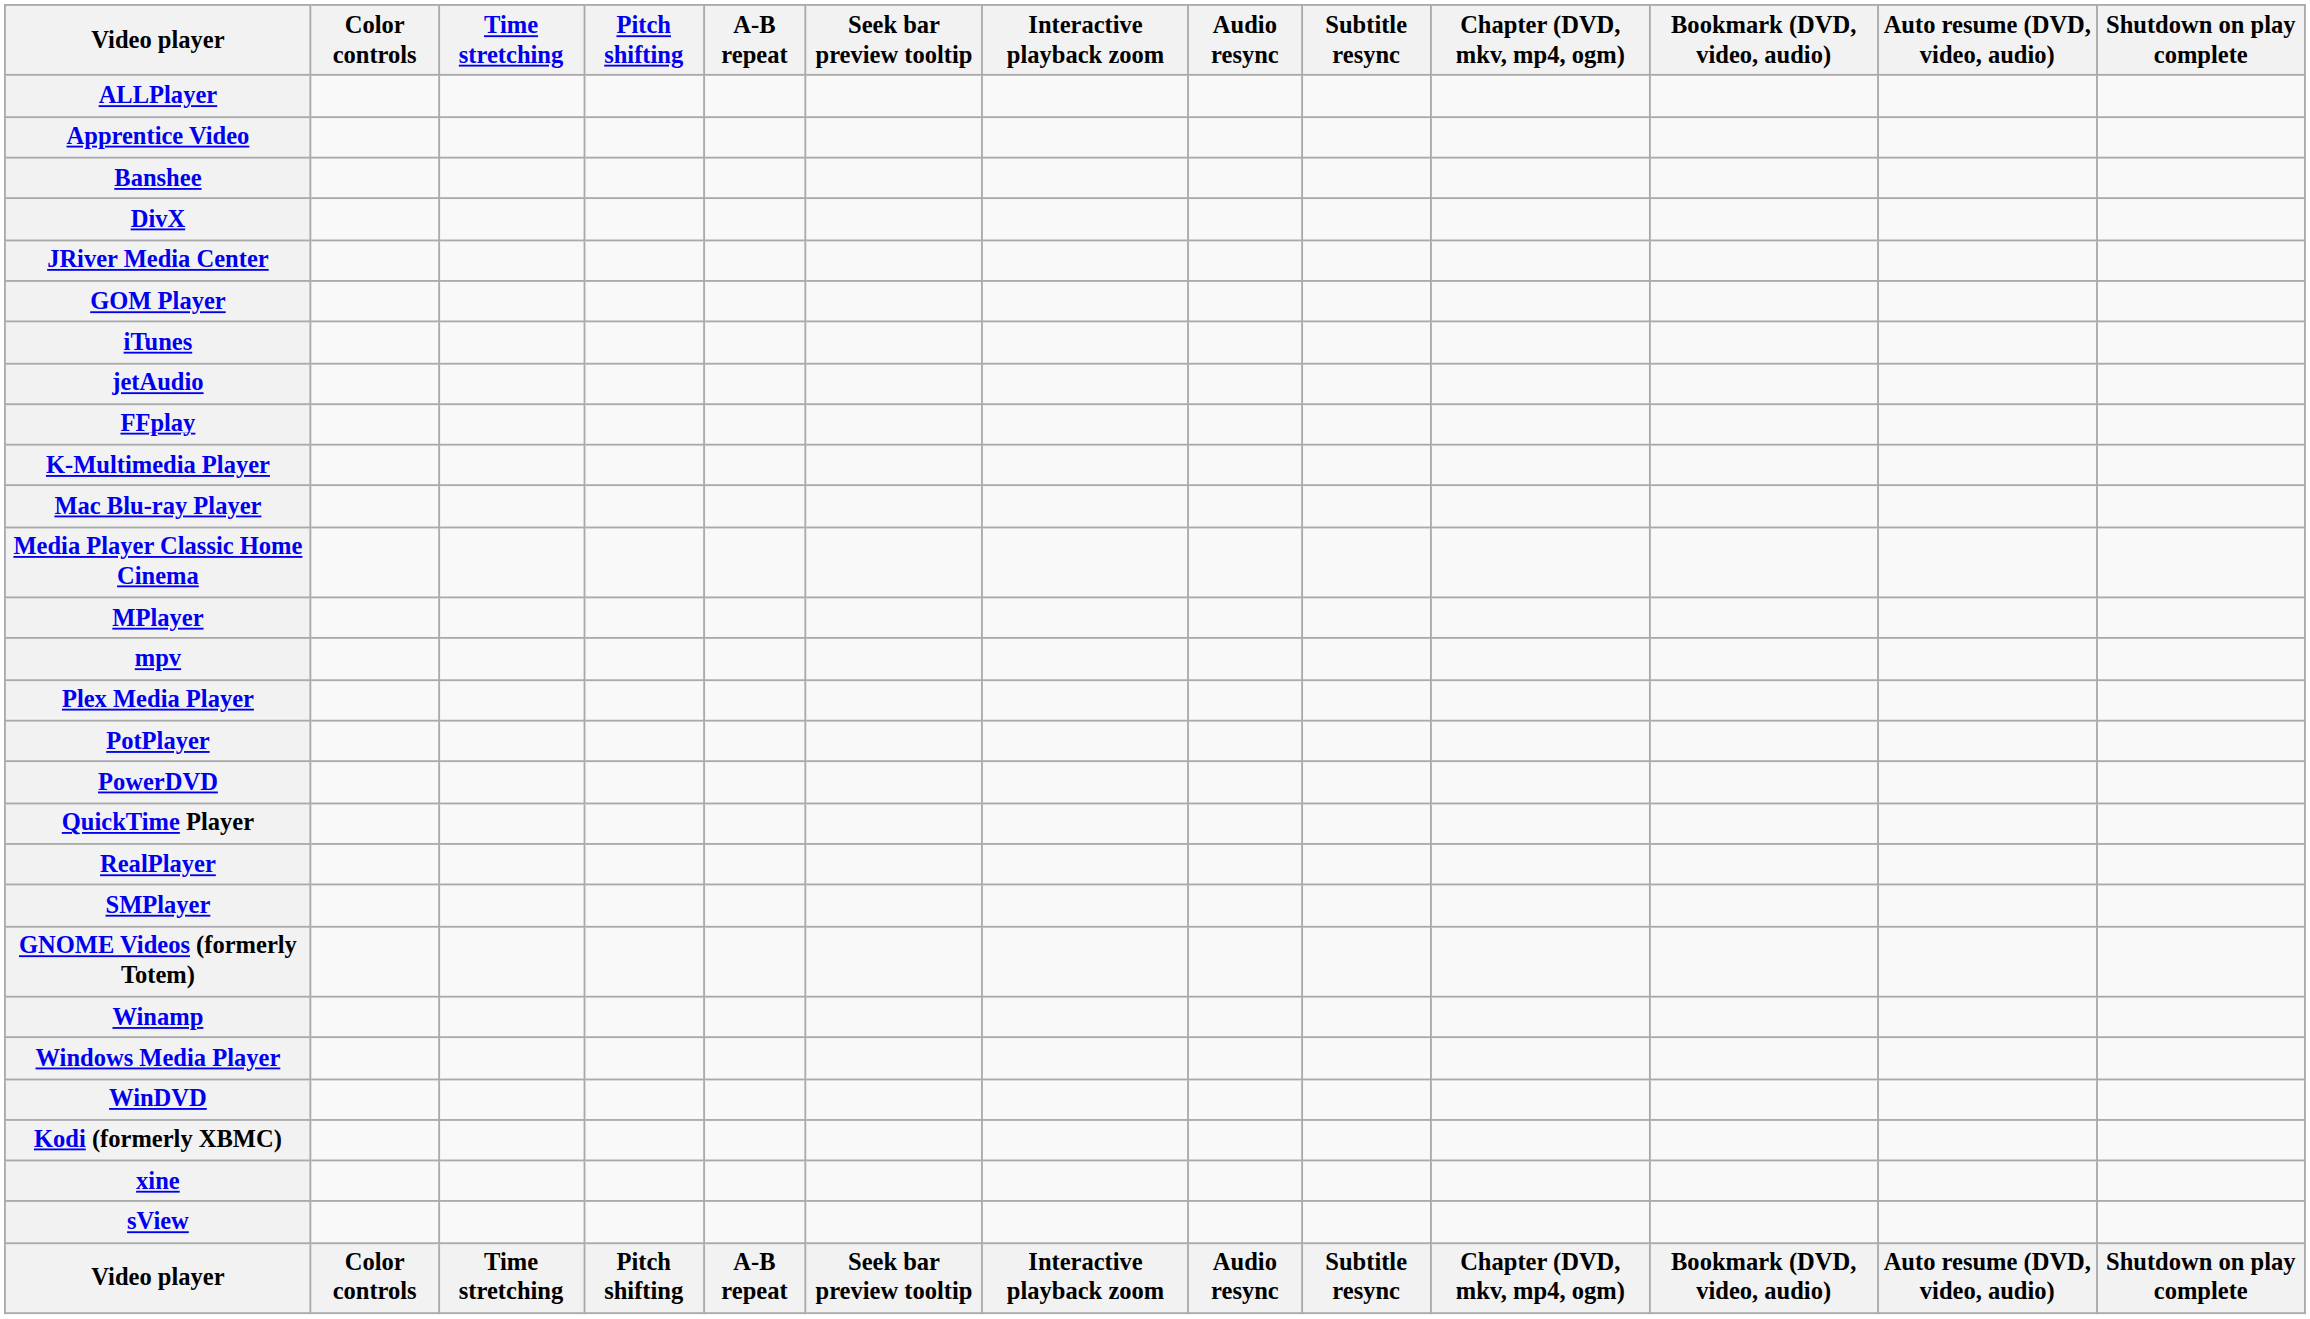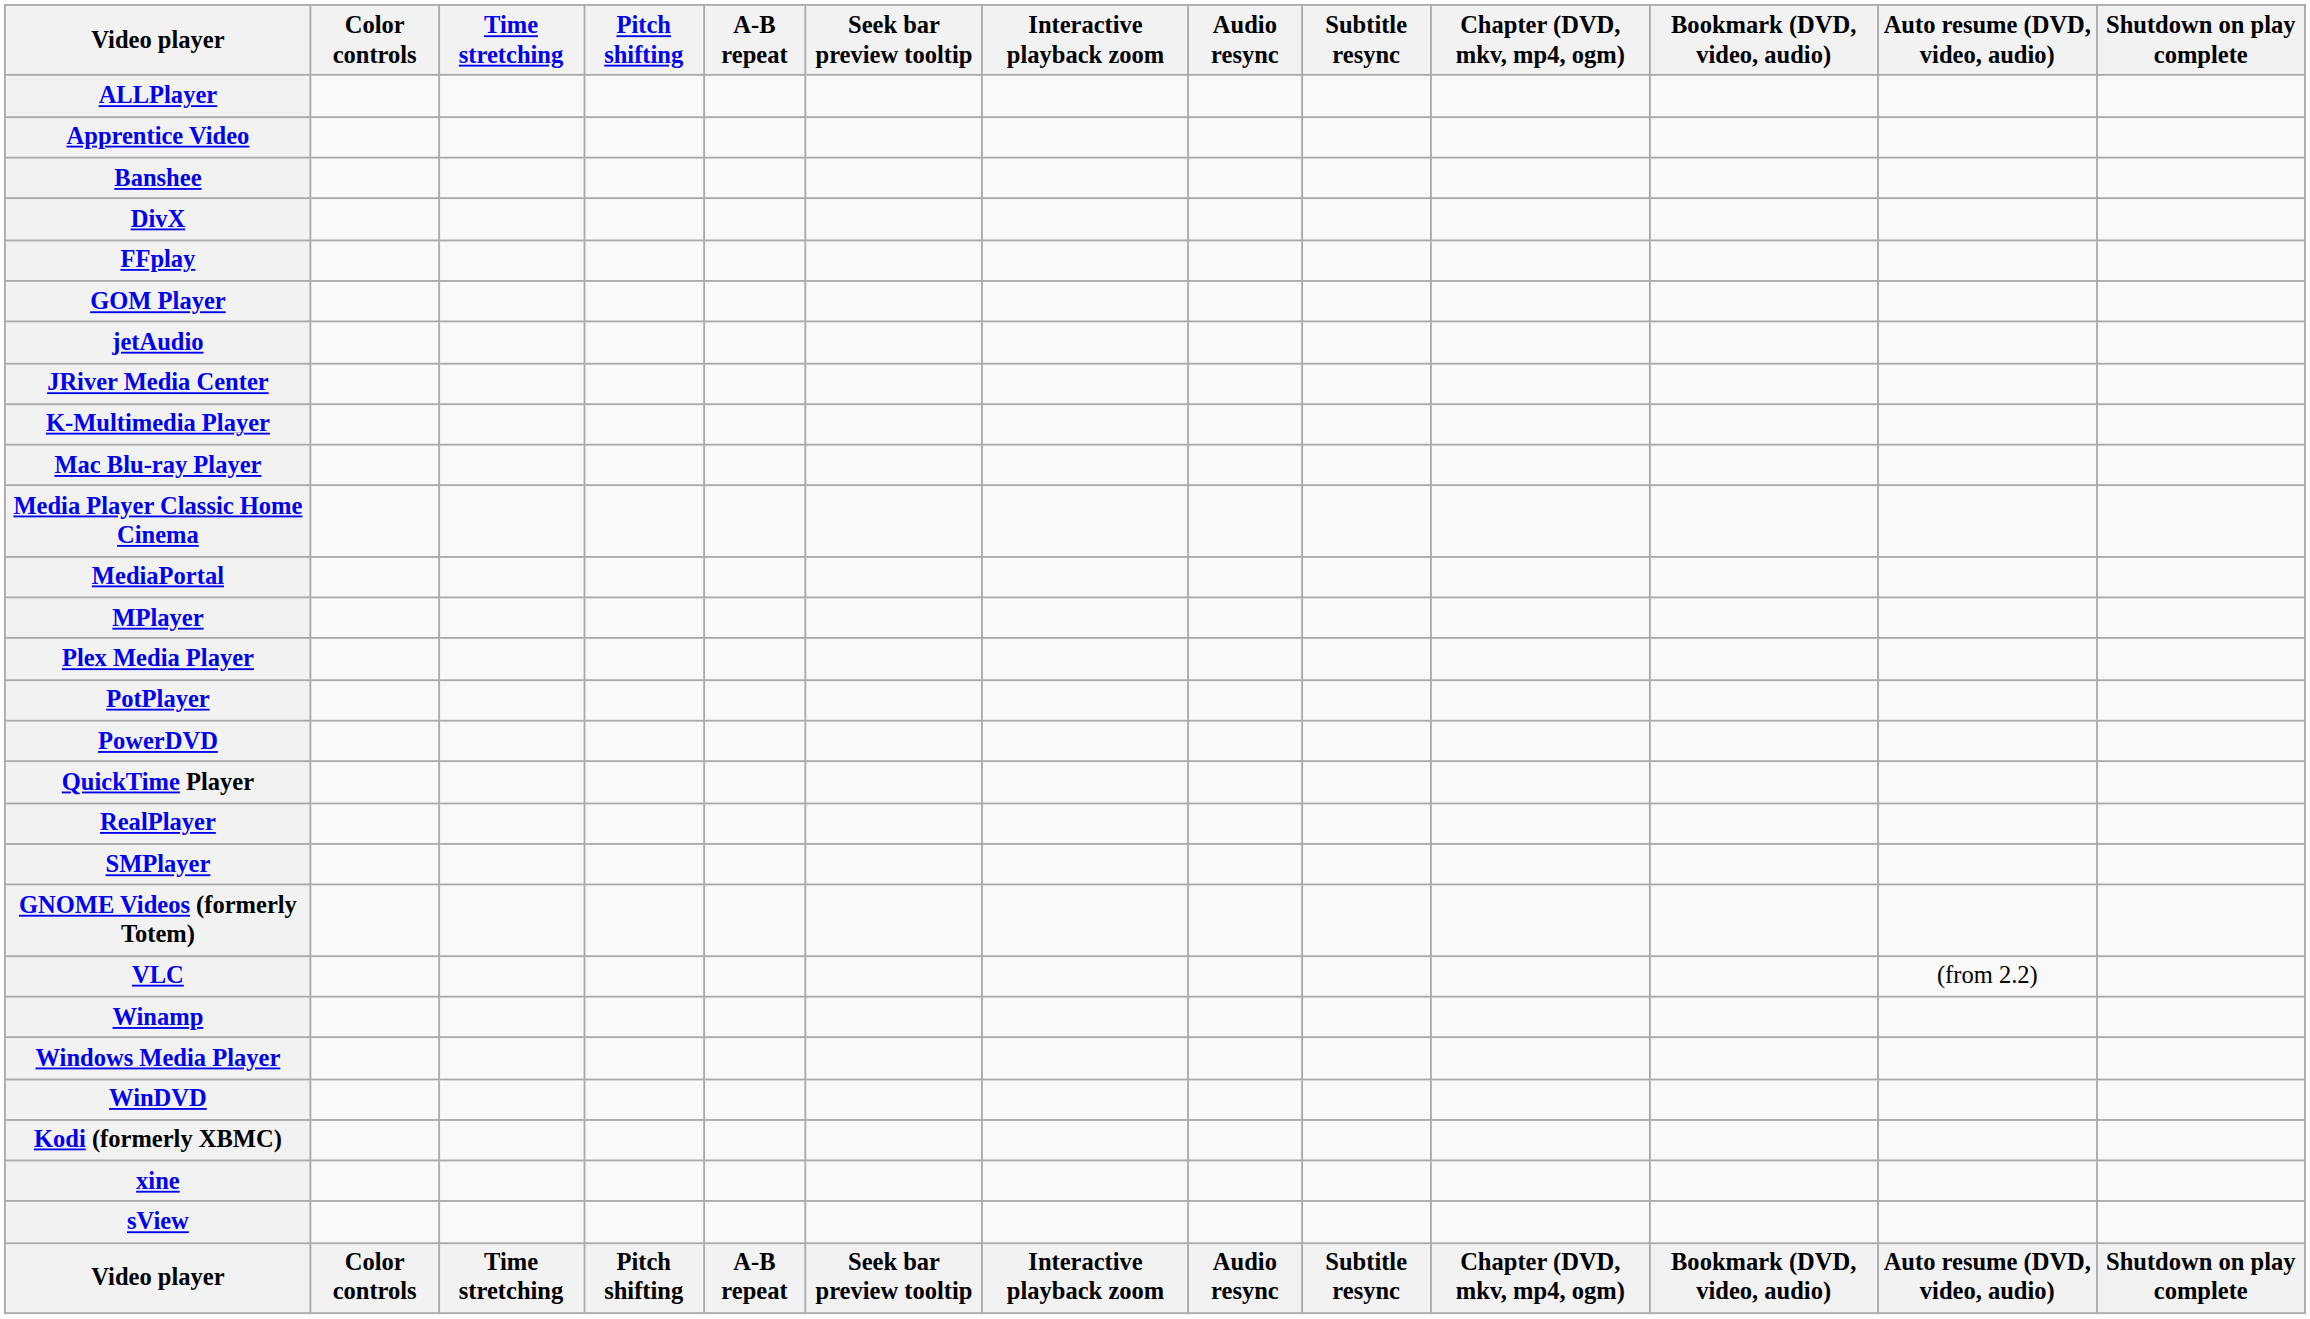rows swapped: (158, 424) <-> (158, 260)
- row: (158, 342)
+ row: (158, 576)
- row: (158, 659)
+ row: (158, 975)
